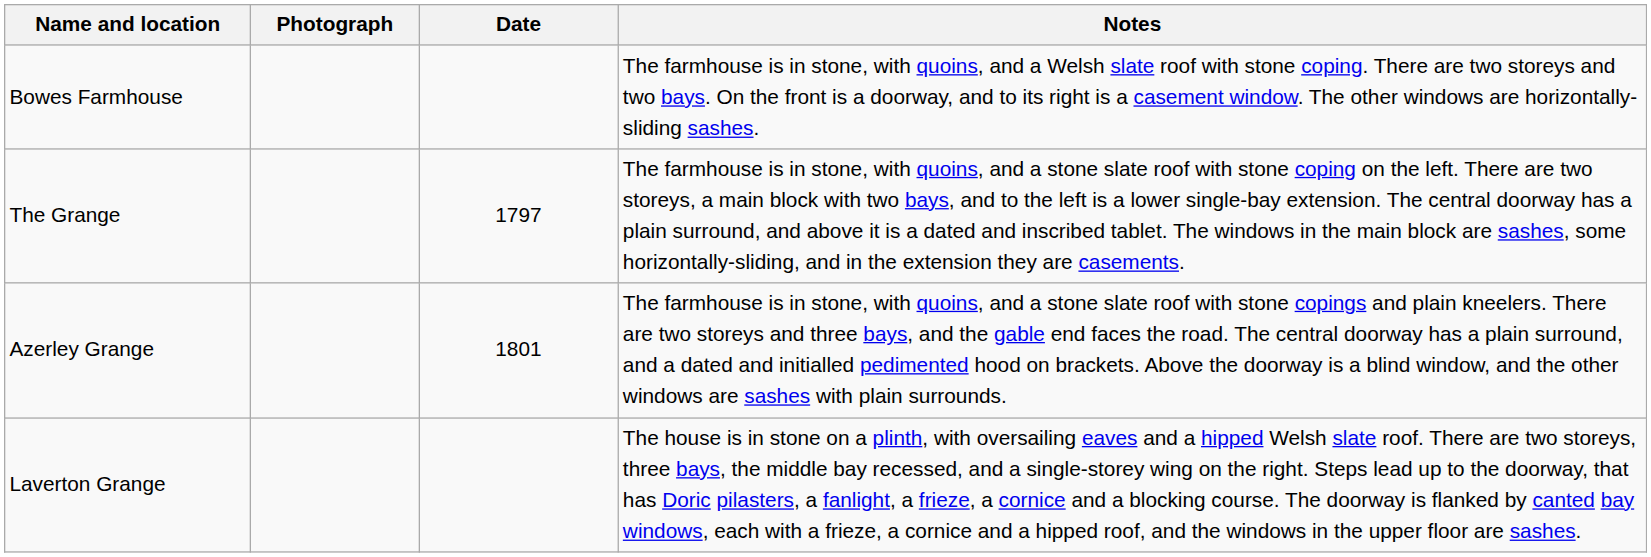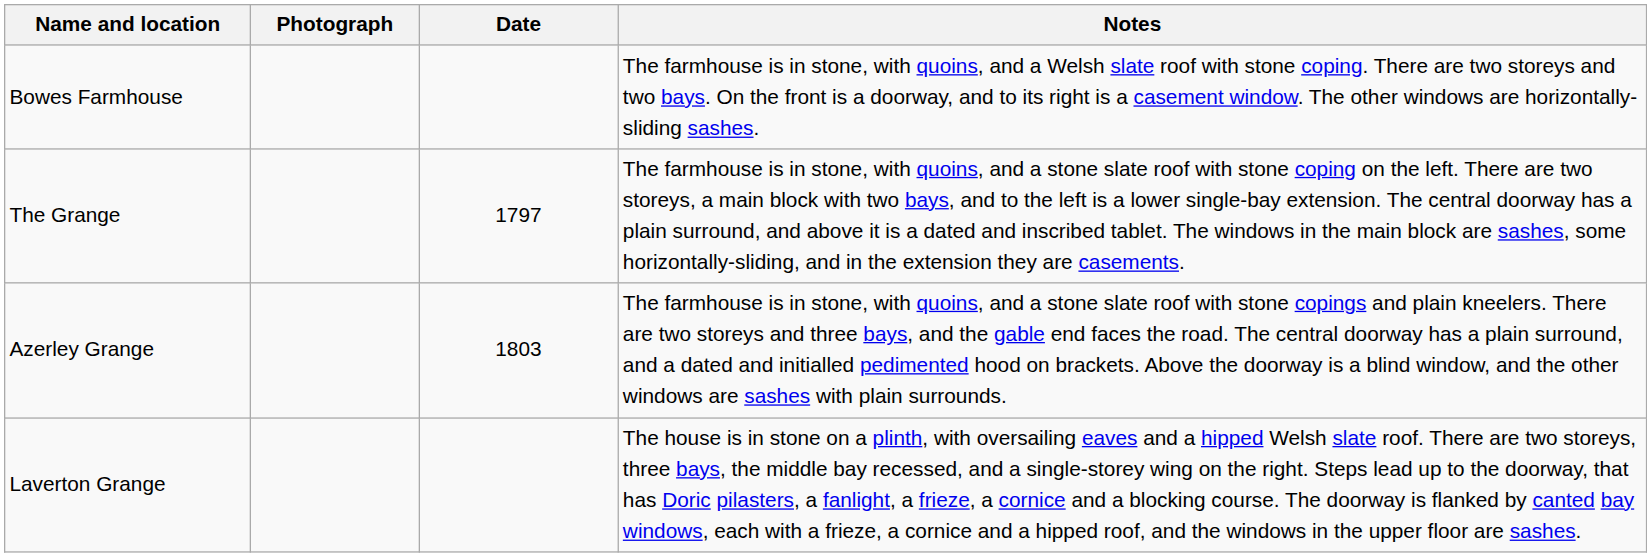(518, 350) 1801 -> (518, 350) 1803
